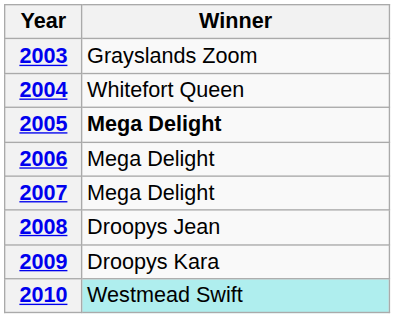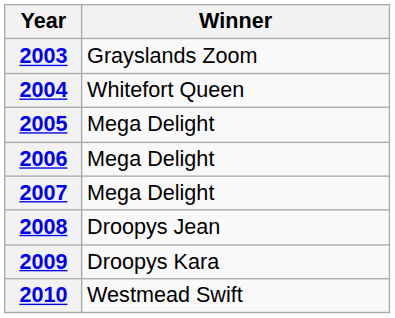(154, 124) bold -> (151, 124) normal
(165, 295) paleturquoise background -> (165, 295) no background
